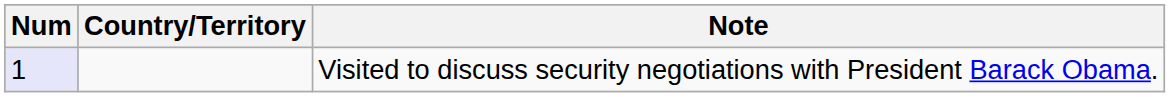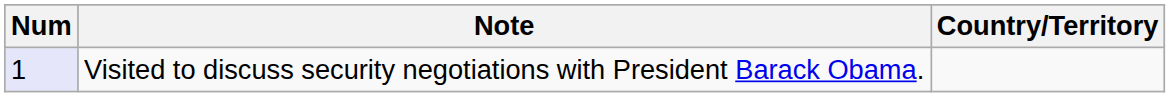columns swapped: (195, 26) <-> (738, 26)
